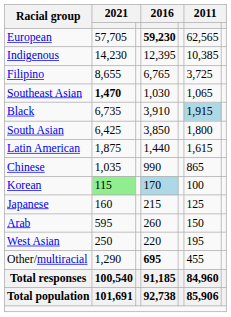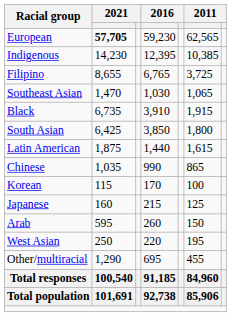(111, 37) normal -> (111, 37) bold
(160, 37) bold -> (160, 37) normal
(108, 93) bold -> (108, 93) normal
(200, 111) lightblue background -> (200, 111) no background
(103, 185) lightgreen background -> (103, 185) no background
(152, 185) lightblue background -> (152, 185) no background
(152, 259) bold -> (152, 259) normal
